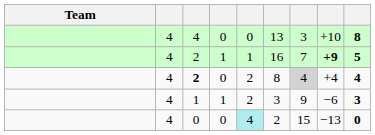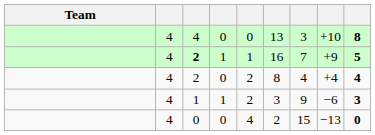(196, 57) normal -> (196, 57) bold
(330, 57) bold -> (330, 57) normal
(196, 78) bold -> (196, 78) normal
(304, 78) lightgrey background -> (304, 78) no background
(250, 120) paleturquoise background -> (250, 120) no background
